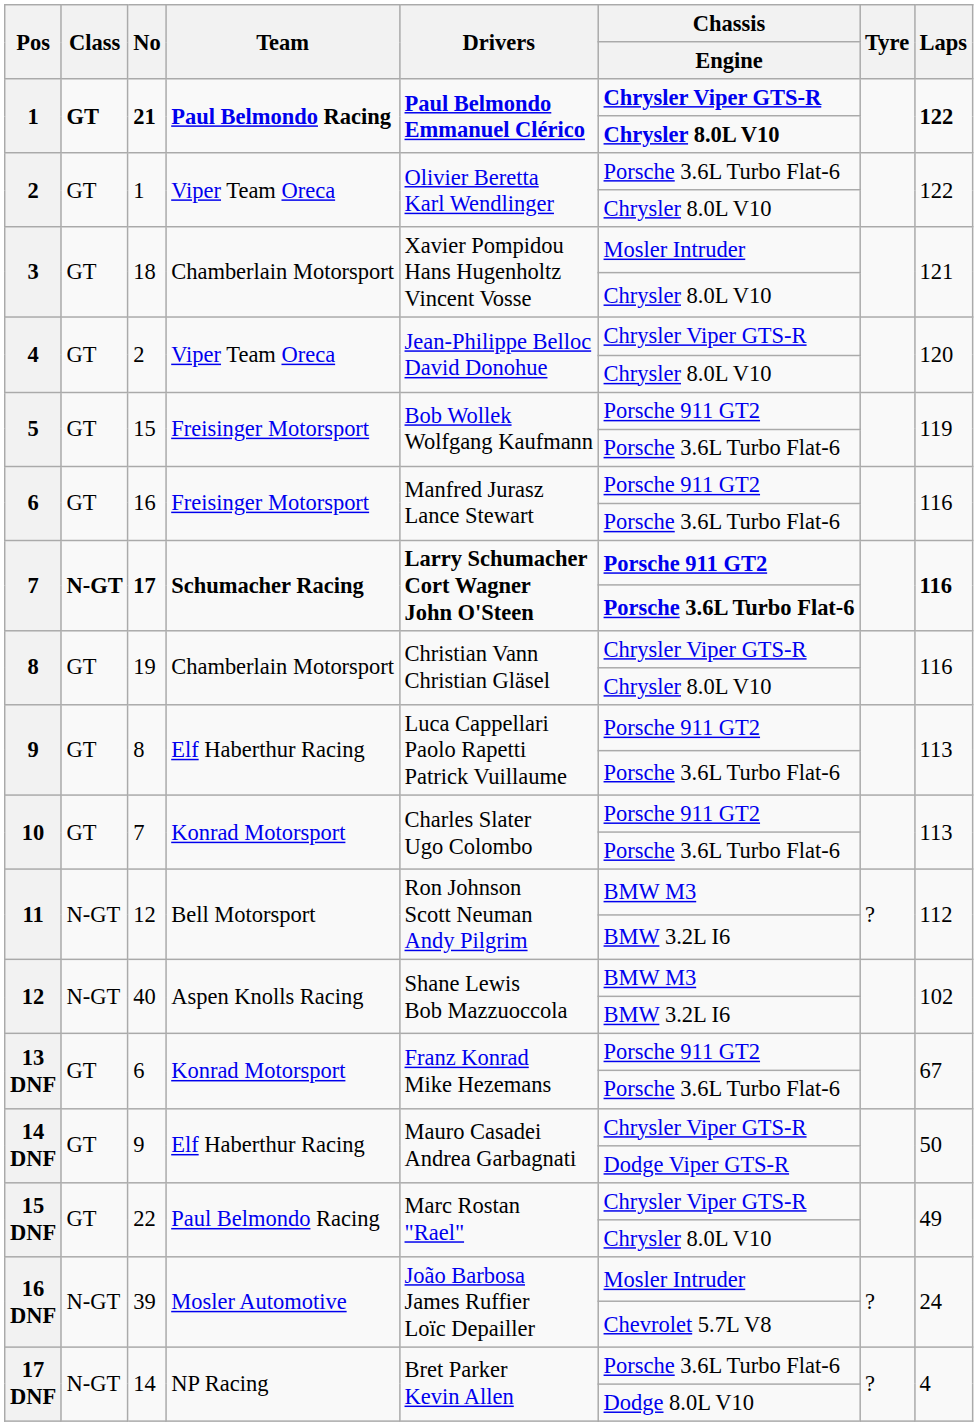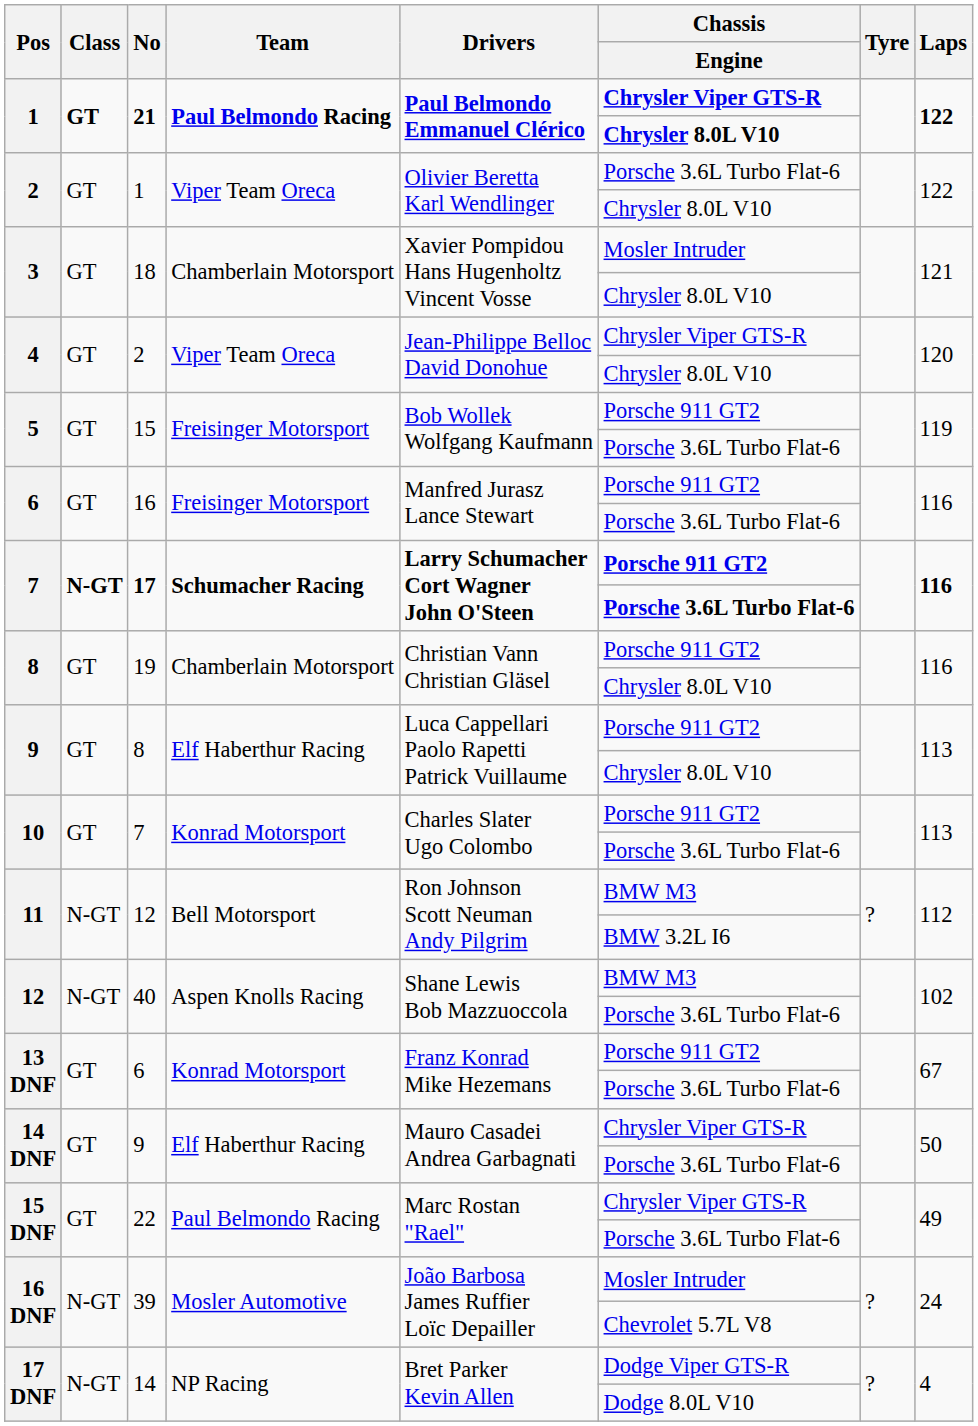(705, 649) Chrysler Viper GTS-R -> (682, 649) Porsche 911 GT2
(722, 772) Porsche 3.6L Turbo Flat-6 -> (688, 772) Chrysler 8.0L V10
(667, 1015) BMW 3.2L I6 -> (722, 1015) Porsche 3.6L Turbo Flat-6
(696, 1163) Dodge Viper GTS-R -> (722, 1163) Porsche 3.6L Turbo Flat-6
(688, 1237) Chrysler 8.0L V10 -> (722, 1237) Porsche 3.6L Turbo Flat-6
(722, 1365) Porsche 3.6L Turbo Flat-6 -> (696, 1365) Dodge Viper GTS-R
